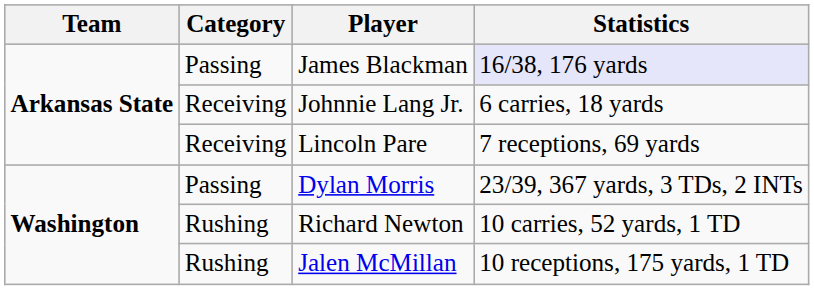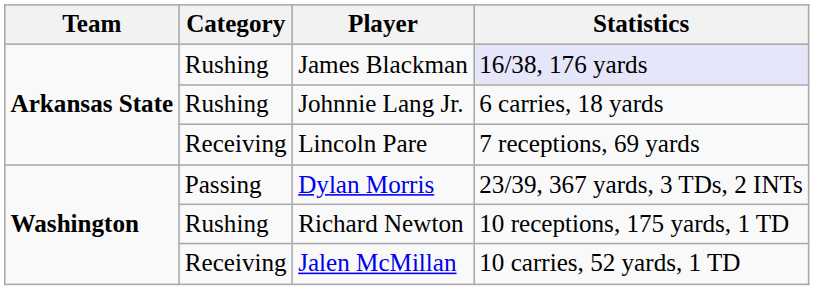(223, 64) Passing -> (227, 64) Rushing
(236, 104) Receiving -> (227, 104) Rushing
(610, 223) 10 carries, 52 yards, 1 TD -> (634, 223) 10 receptions, 175 yards, 1 TD
(227, 263) Rushing -> (236, 263) Receiving
(634, 263) 10 receptions, 175 yards, 1 TD -> (610, 263) 10 carries, 52 yards, 1 TD
